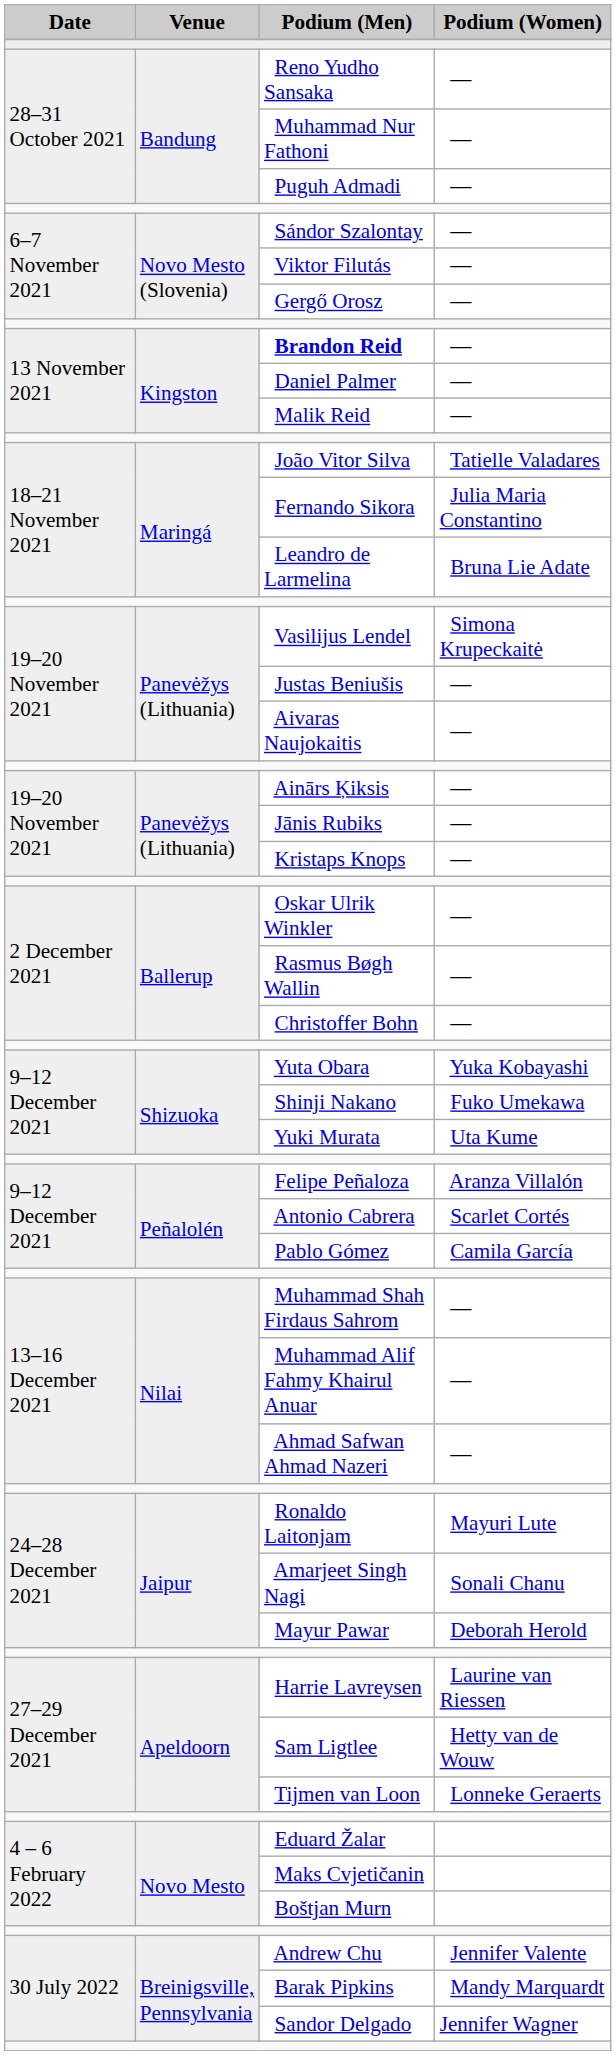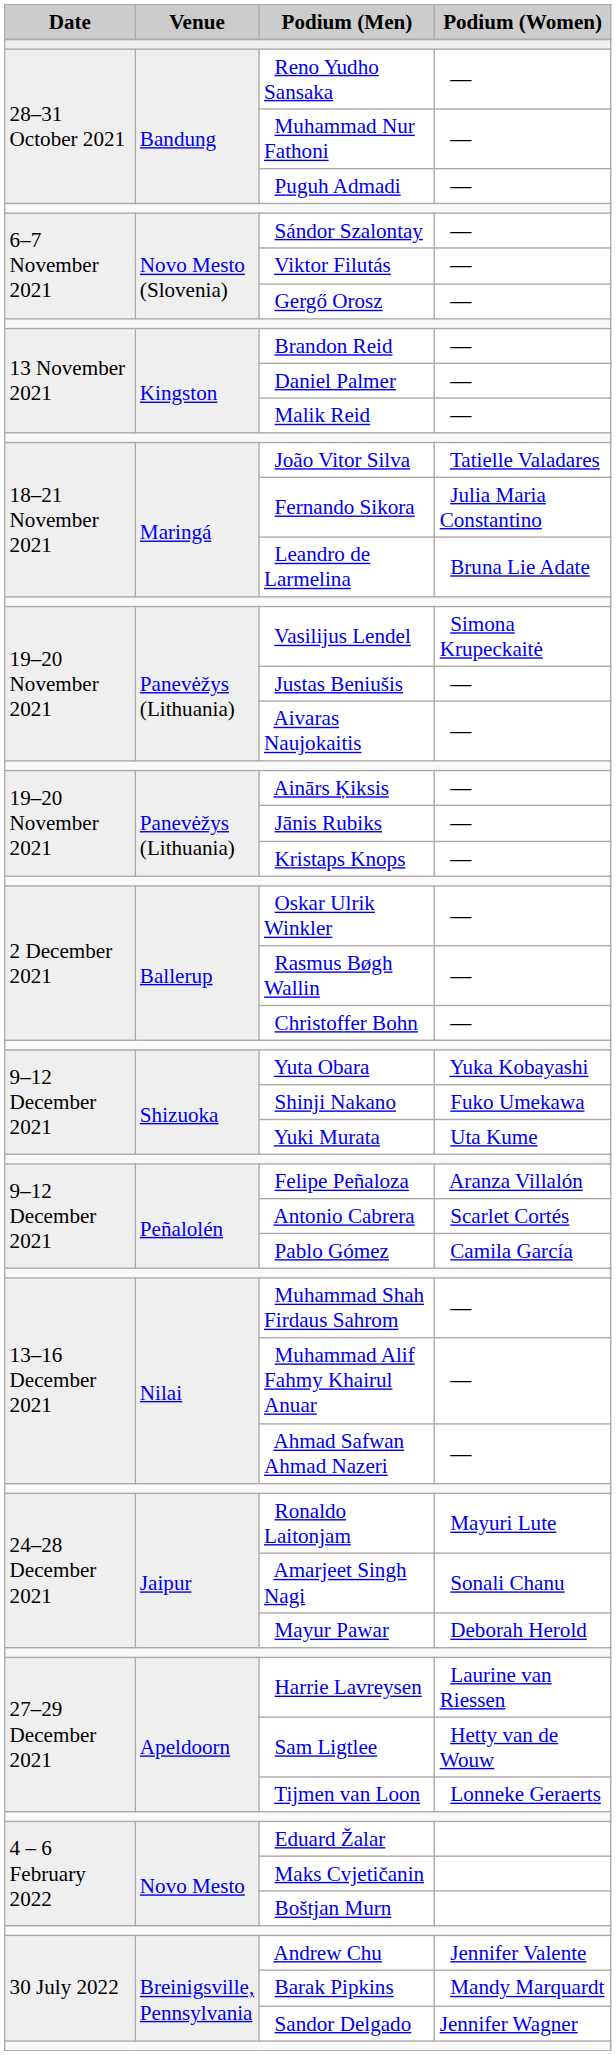(333, 345) bold -> (328, 345) normal
